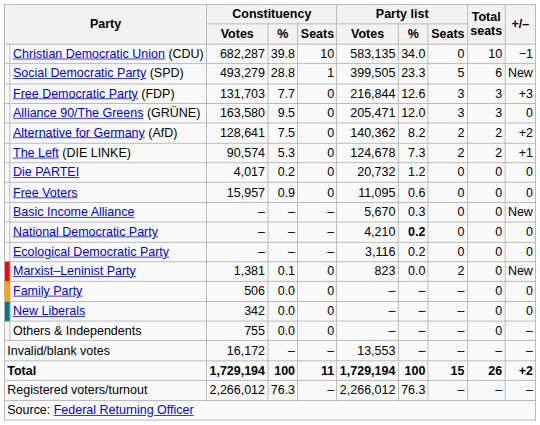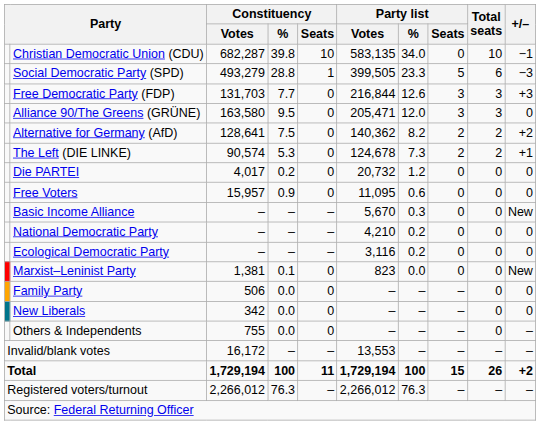(520, 73) New -> (526, 73) −3
(417, 232) bold -> (417, 232) normal
(461, 271) 2 -> (461, 271) 0
